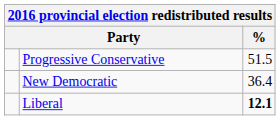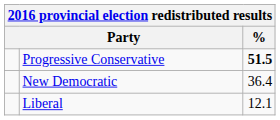(260, 59) normal -> (260, 59) bold
(260, 103) bold -> (260, 103) normal
